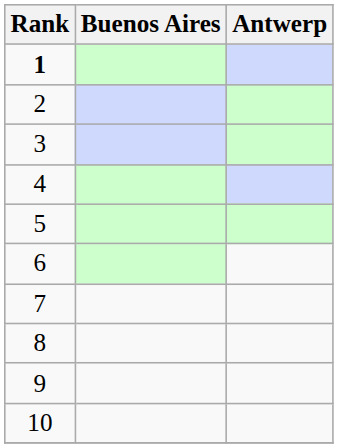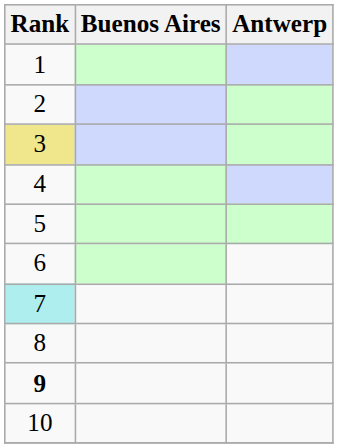(40, 64) bold -> (40, 64) normal
(40, 143) no background -> (40, 143) khaki background
(40, 303) no background -> (40, 303) paleturquoise background
(40, 382) normal -> (40, 382) bold
